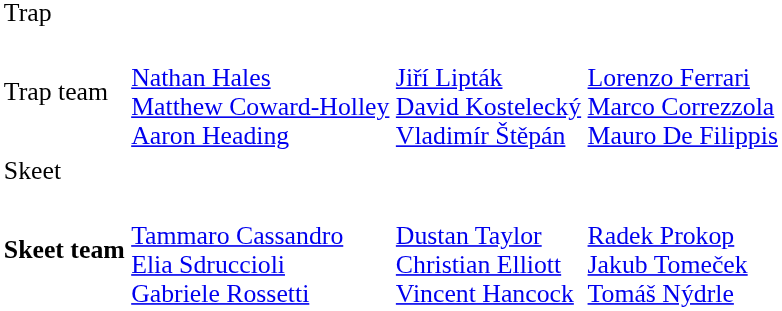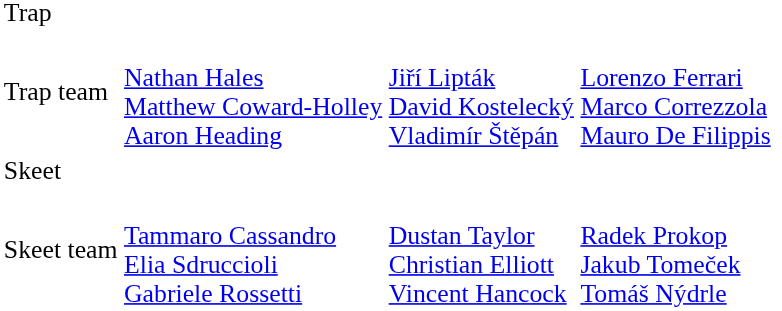(64, 249) bold -> (61, 249) normal
